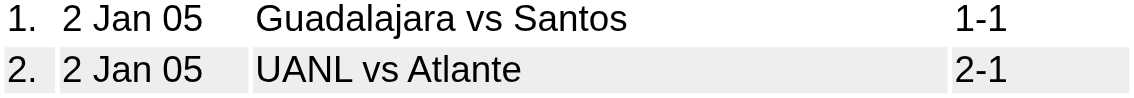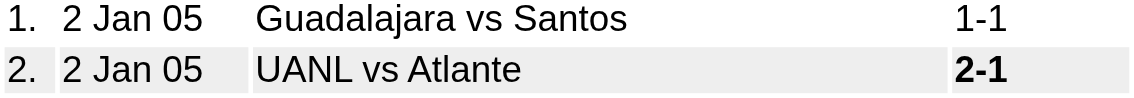(981, 69) normal -> (981, 69) bold
